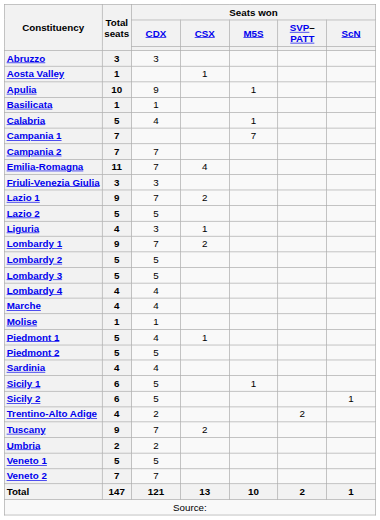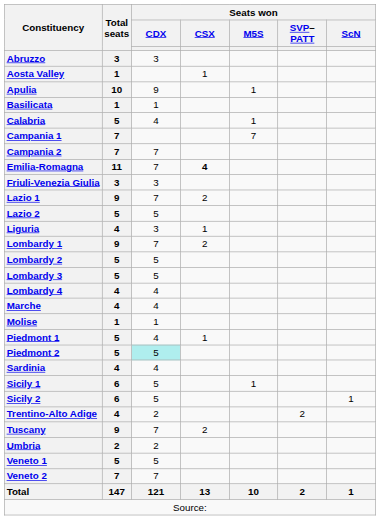(205, 167) normal -> (205, 167) bold
(156, 353) no background -> (156, 353) paleturquoise background
